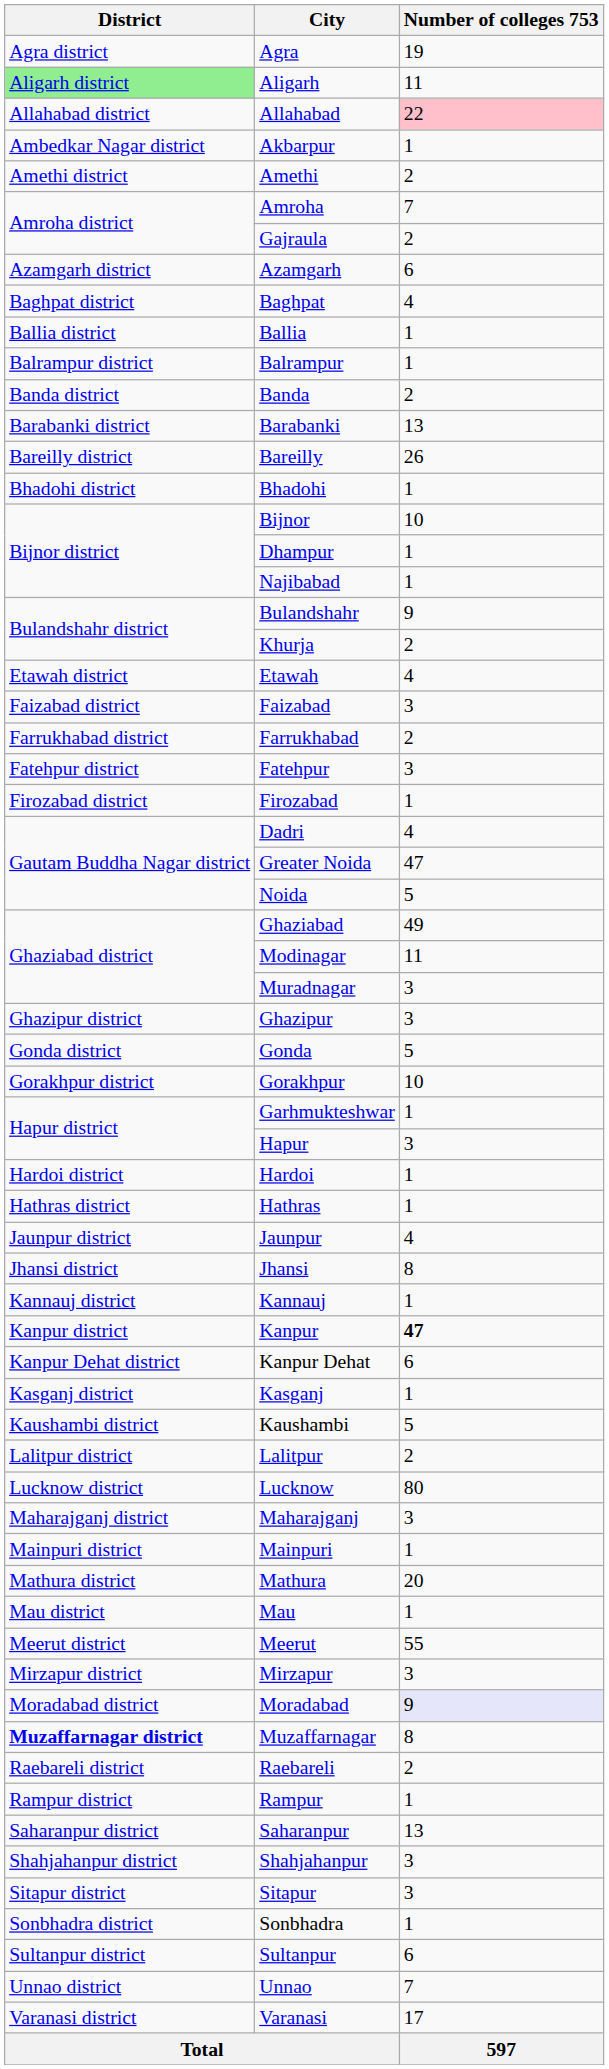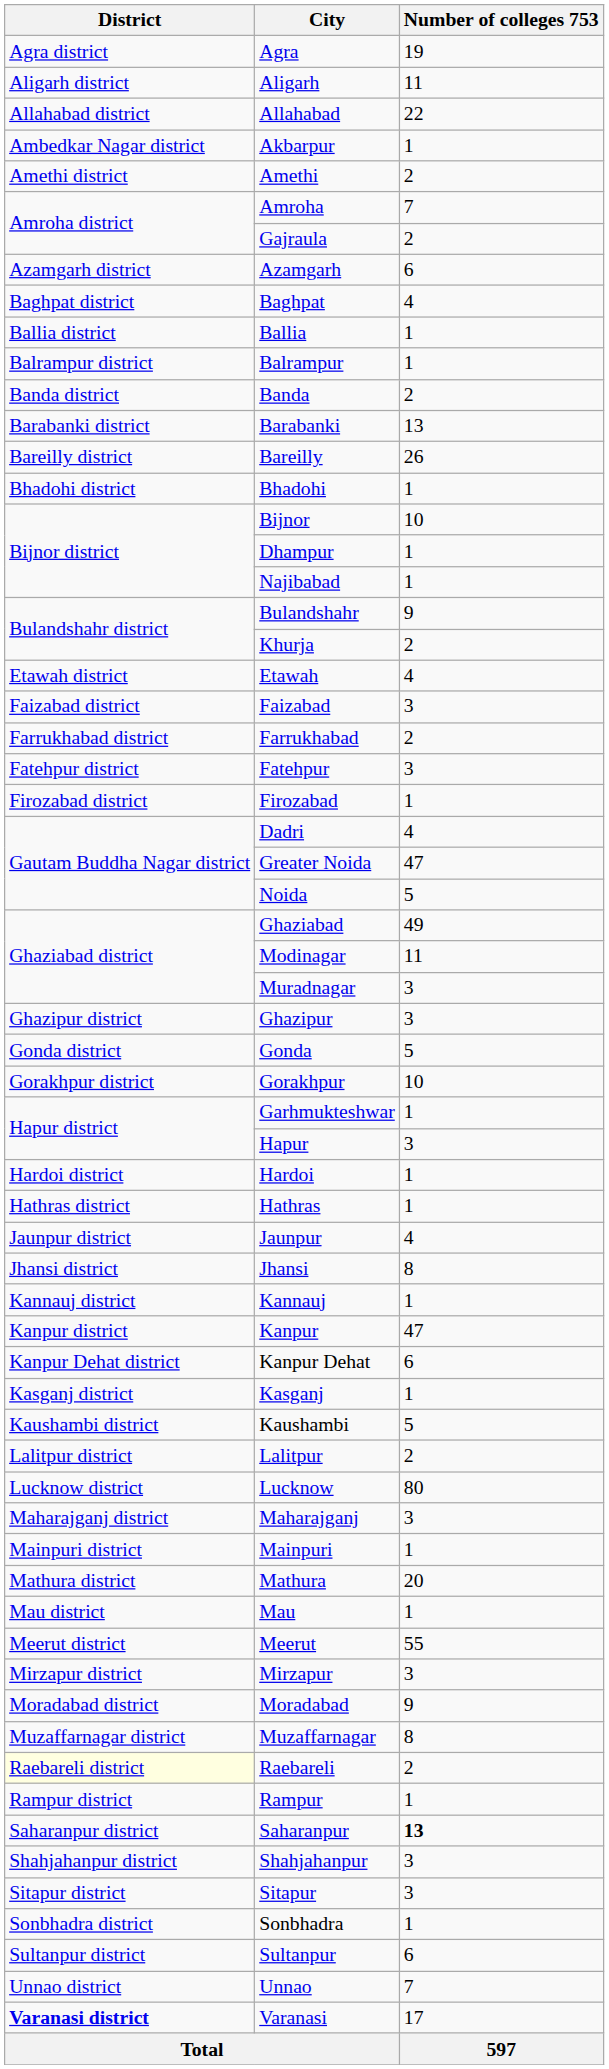(69, 82) lightgreen background -> (69, 82) no background
(414, 113) pink background -> (414, 113) no background
(414, 1330) bold -> (414, 1330) normal
(409, 1705) lavender background -> (409, 1705) no background
(106, 1736) bold -> (97, 1736) normal
(77, 1767) no background -> (77, 1767) lightyellow background
(414, 1830) normal -> (414, 1830) bold
(73, 2017) normal -> (79, 2017) bold
